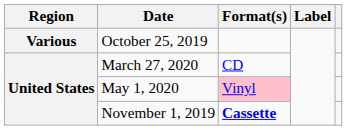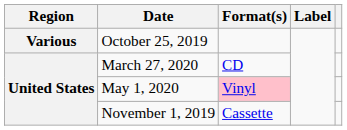(249, 112) bold -> (247, 112) normal
